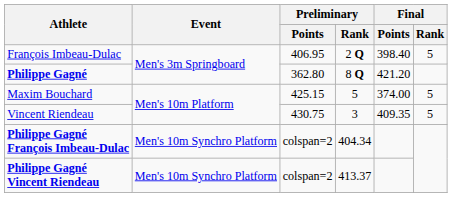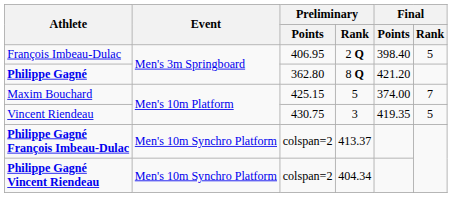(430, 94) 5 -> (430, 94) 7
(394, 114) 409.35 -> (394, 114) 419.35
(355, 141) 404.34 -> (355, 141) 413.37
(355, 175) 413.37 -> (355, 175) 404.34
